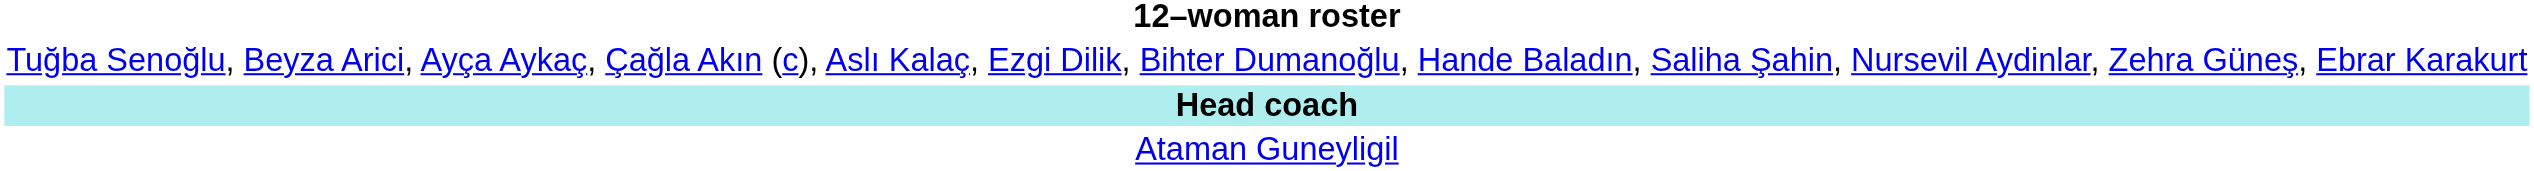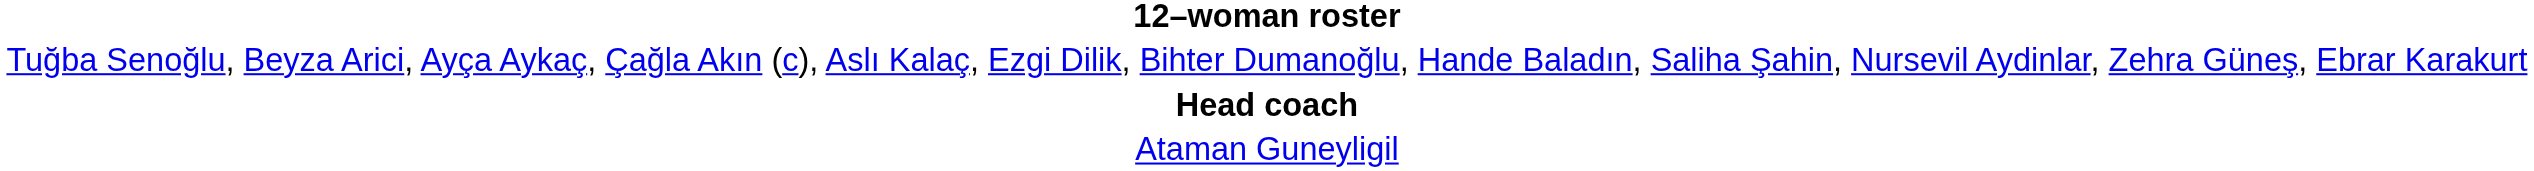(1267, 105) paleturquoise background -> (1267, 105) no background
